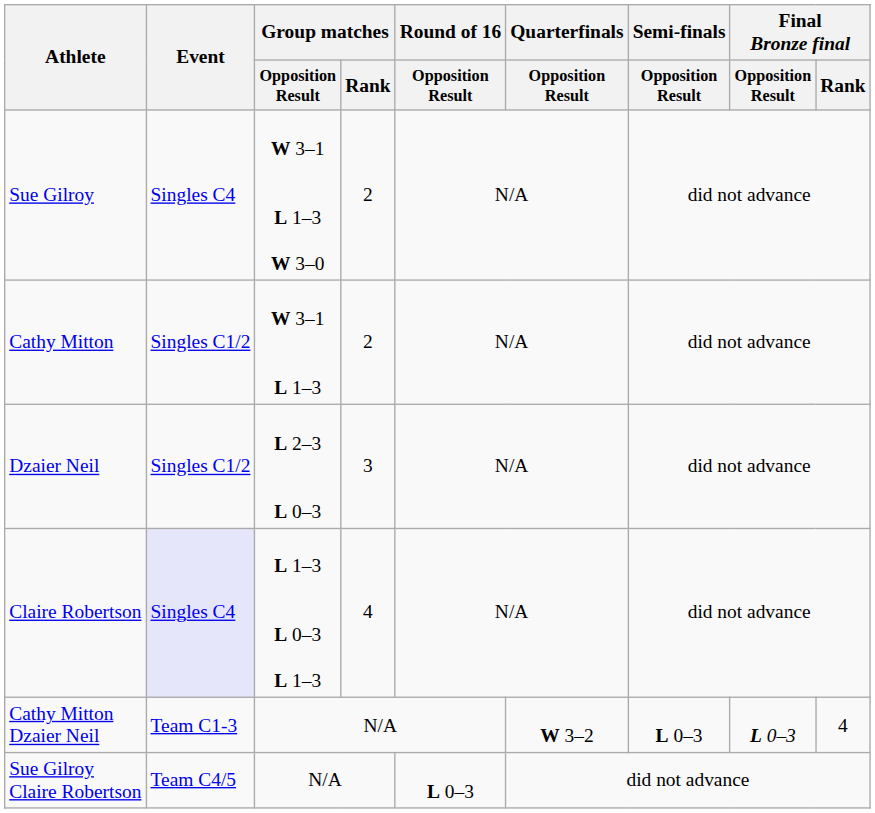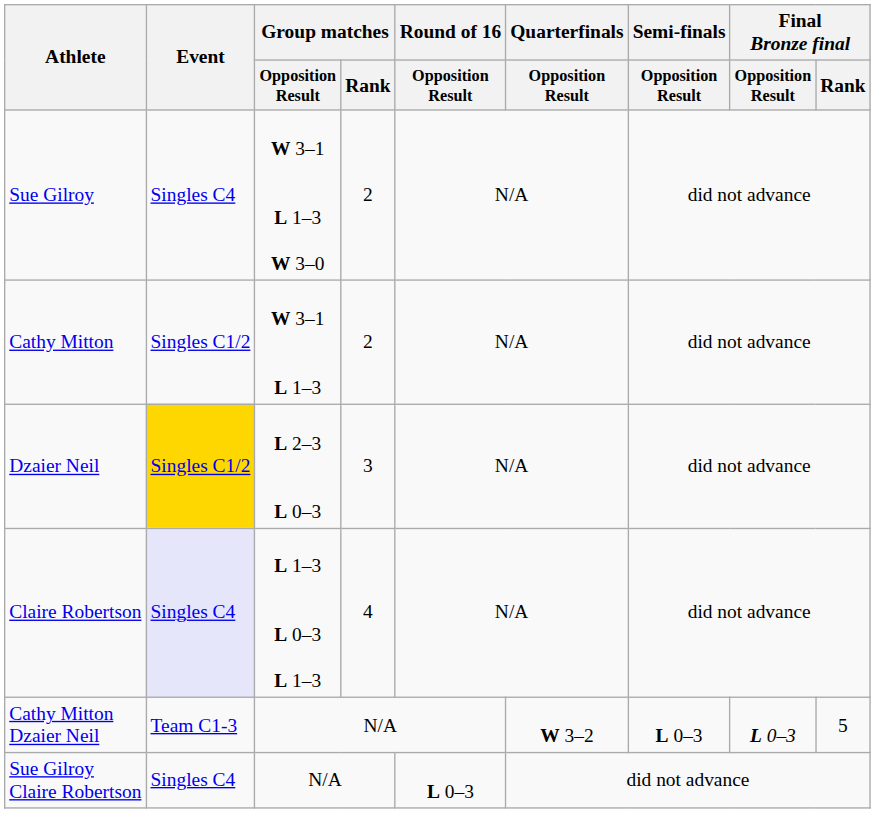(200, 466) no background -> (200, 466) gold background
(843, 725) 4 -> (843, 725) 5
(193, 780) Team C4/5 -> (193, 780) Singles C4
